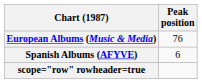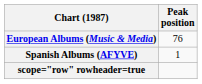(178, 54) 6 -> (178, 54) 1
